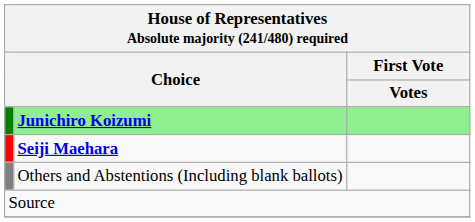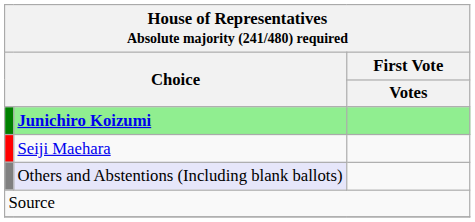(68, 148) bold -> (64, 148) normal
(180, 176) no background -> (180, 176) lavender background
